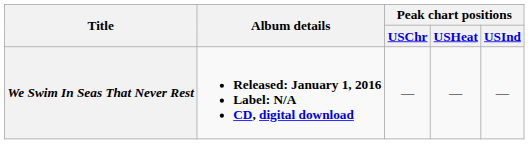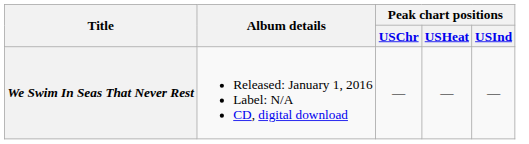(291, 100) bold -> (286, 100) normal
